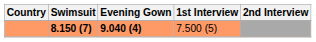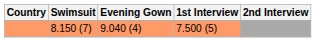(71, 28) bold -> (71, 28) normal
(121, 28) bold -> (121, 28) normal
